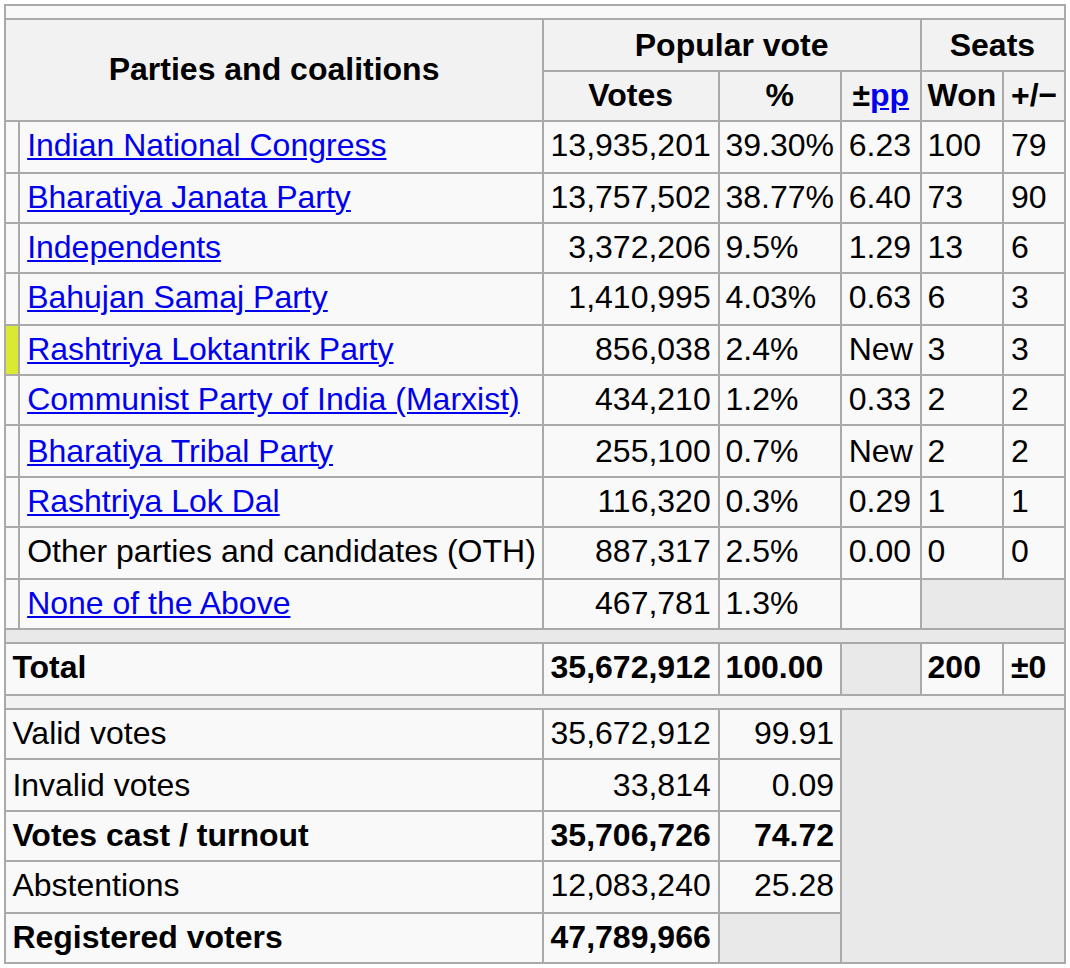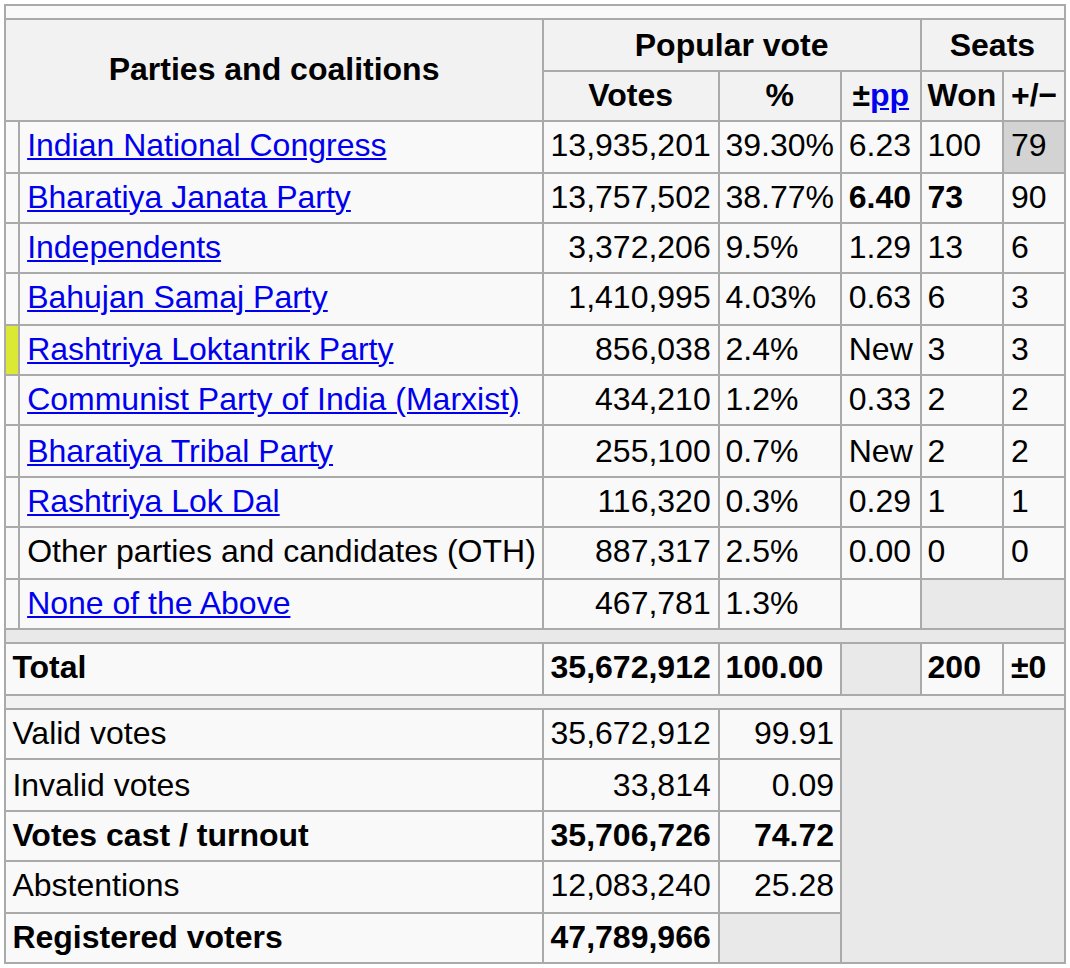(1029, 146) no background -> (1029, 146) lightgrey background
(880, 196) normal -> (880, 196) bold
(945, 196) normal -> (945, 196) bold
